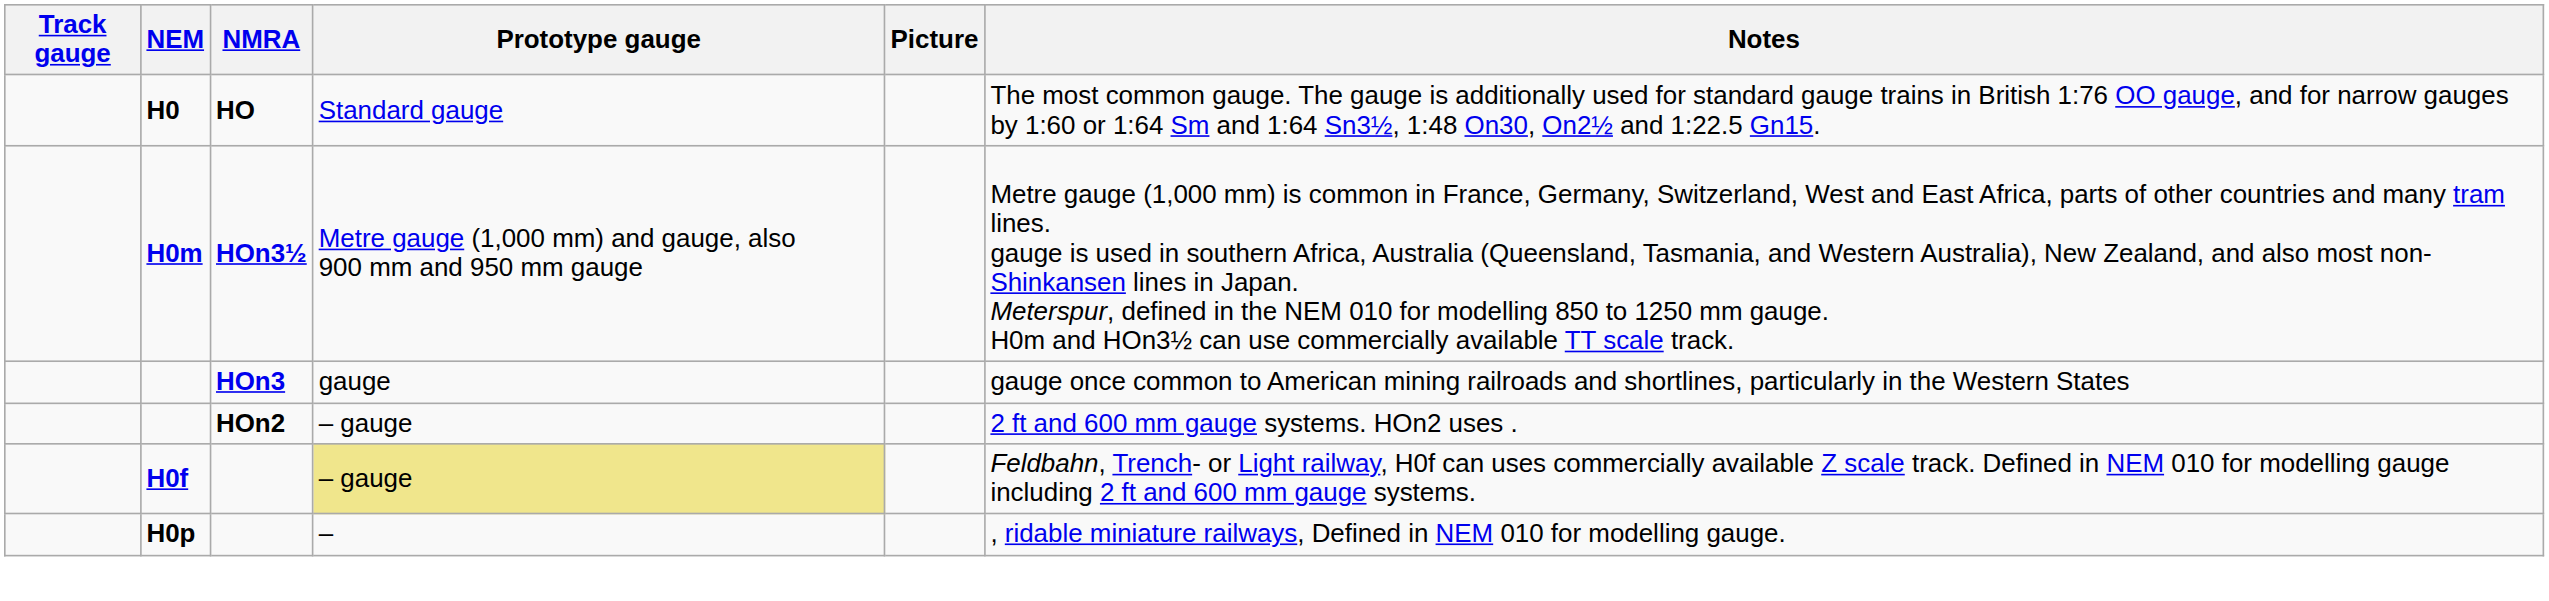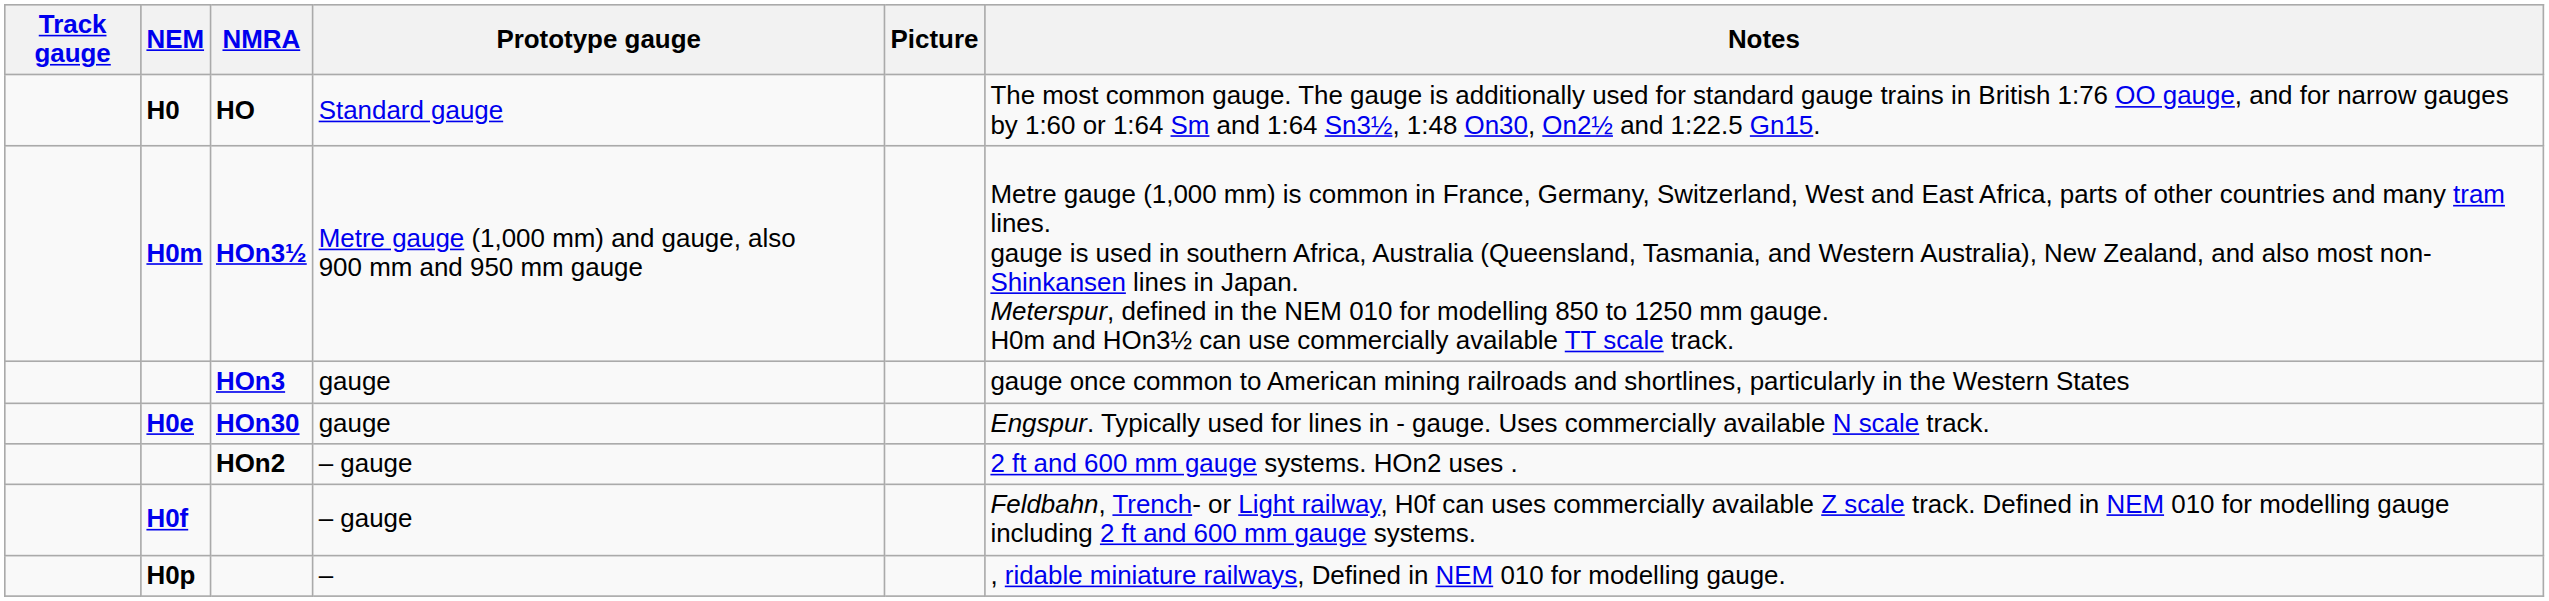+ row: (170, 422)
(366, 478) khaki background -> (366, 519) no background
